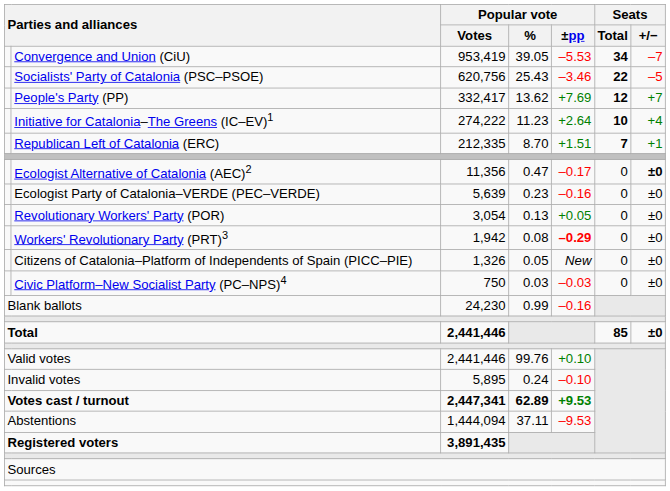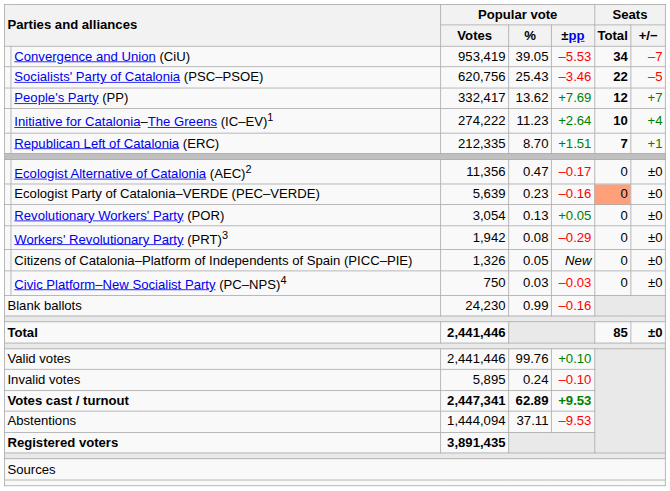(655, 171) bold -> (655, 171) normal
(624, 194) no background -> (624, 194) lightsalmon background
(575, 237) bold -> (575, 237) normal
